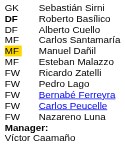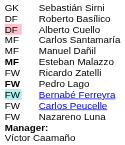(11, 18) bold -> (11, 18) normal
(11, 29) no background -> (11, 29) pink background
(12, 51) gold background -> (12, 51) no background
(12, 62) normal -> (12, 62) bold
(12, 84) normal -> (12, 84) bold
(12, 94) no background -> (12, 94) paleturquoise background
